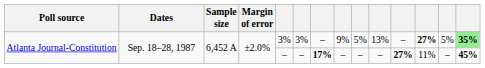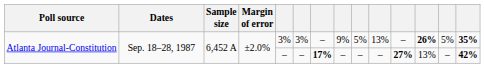(427, 40) 27% -> (427, 40) 26%
(468, 40) lightgreen background -> (468, 40) no background
(427, 56) 11% -> (427, 56) 13%
(468, 56) 45% -> (468, 56) 42%
